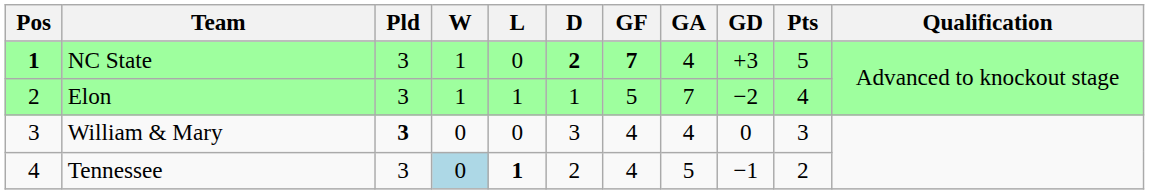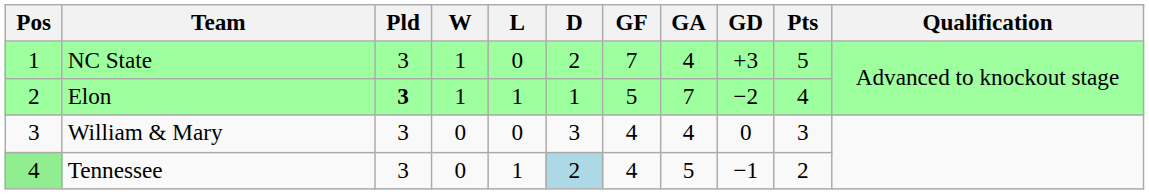(34, 59) bold -> (34, 59) normal
(574, 59) bold -> (574, 59) normal
(631, 59) bold -> (631, 59) normal
(403, 96) normal -> (403, 96) bold
(403, 133) bold -> (403, 133) normal
(34, 170) no background -> (34, 170) lightgreen background
(460, 170) lightblue background -> (460, 170) no background
(517, 170) bold -> (517, 170) normal
(574, 170) no background -> (574, 170) lightblue background
